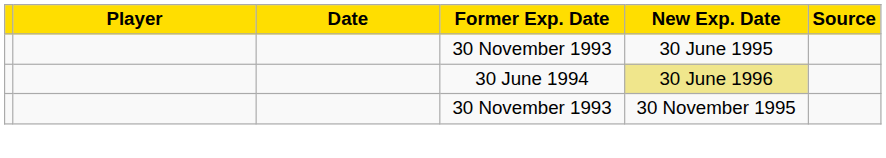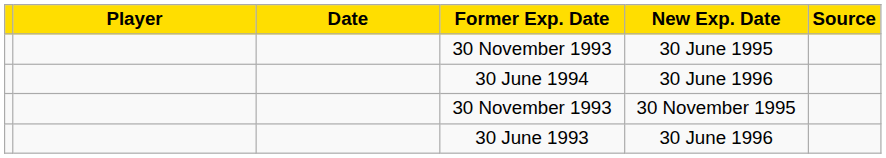(716, 78) khaki background -> (716, 78) no background
+ row: (9, 138)
